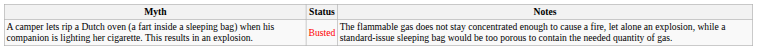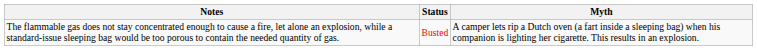columns swapped: (155, 12) <-> (545, 12)
